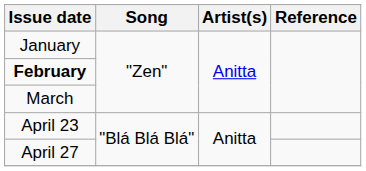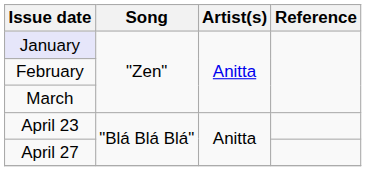(50, 44) no background -> (50, 44) lavender background
(50, 71) bold -> (50, 71) normal
